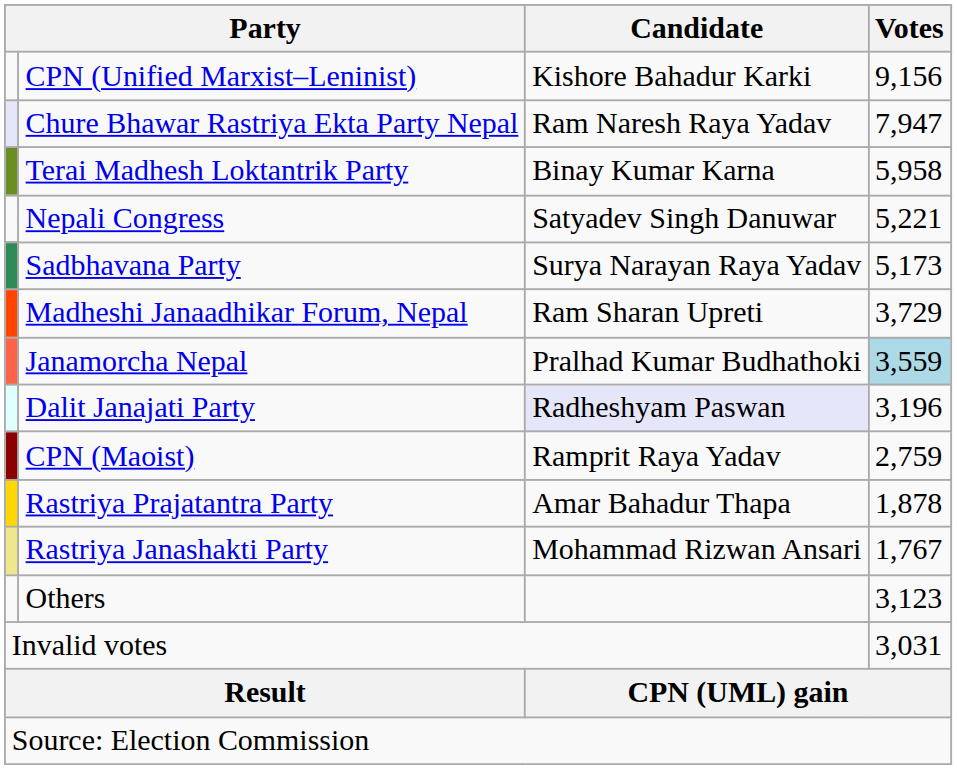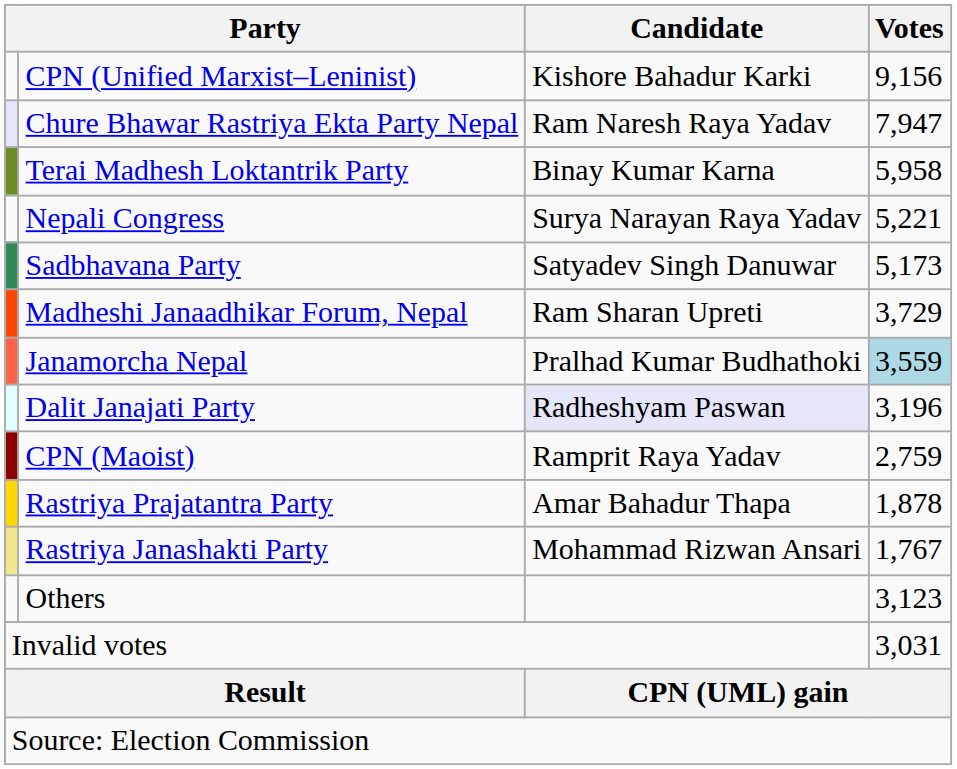(684, 218) Satyadev Singh Danuwar -> (697, 218) Surya Narayan Raya Yadav
(697, 265) Surya Narayan Raya Yadav -> (684, 265) Satyadev Singh Danuwar
